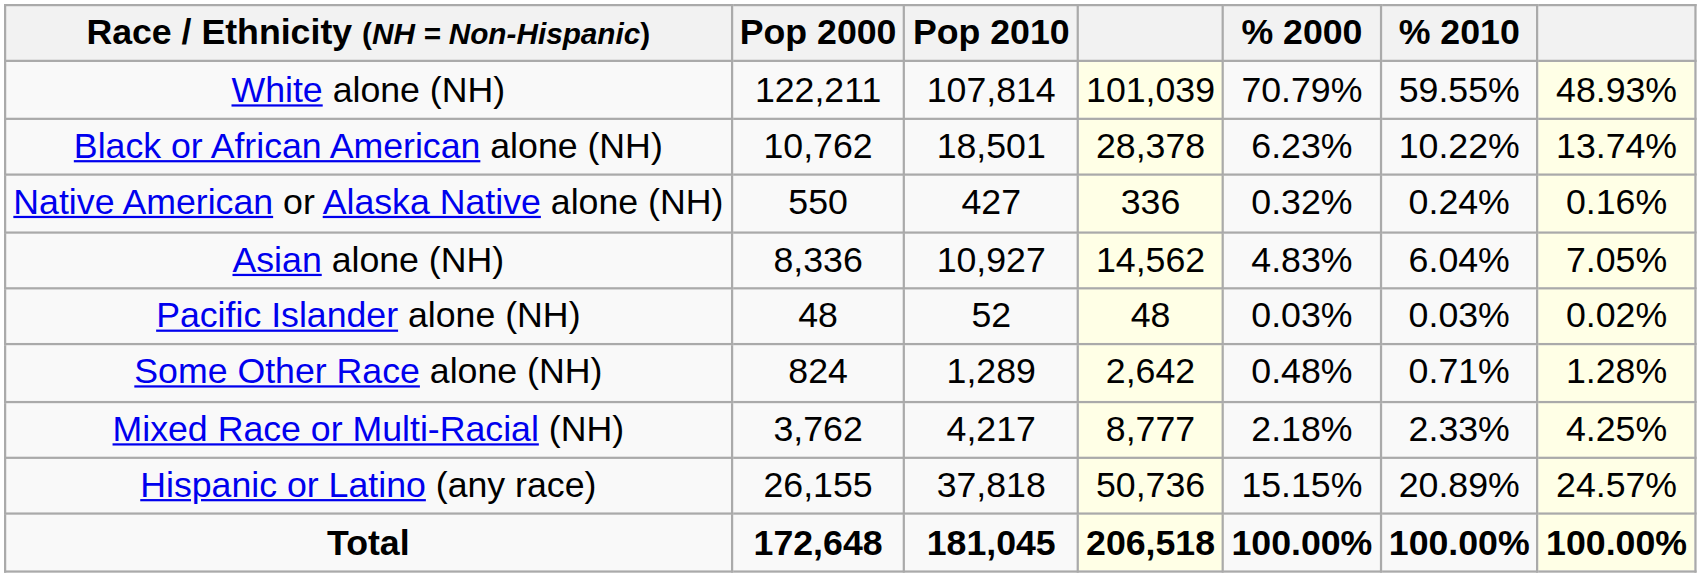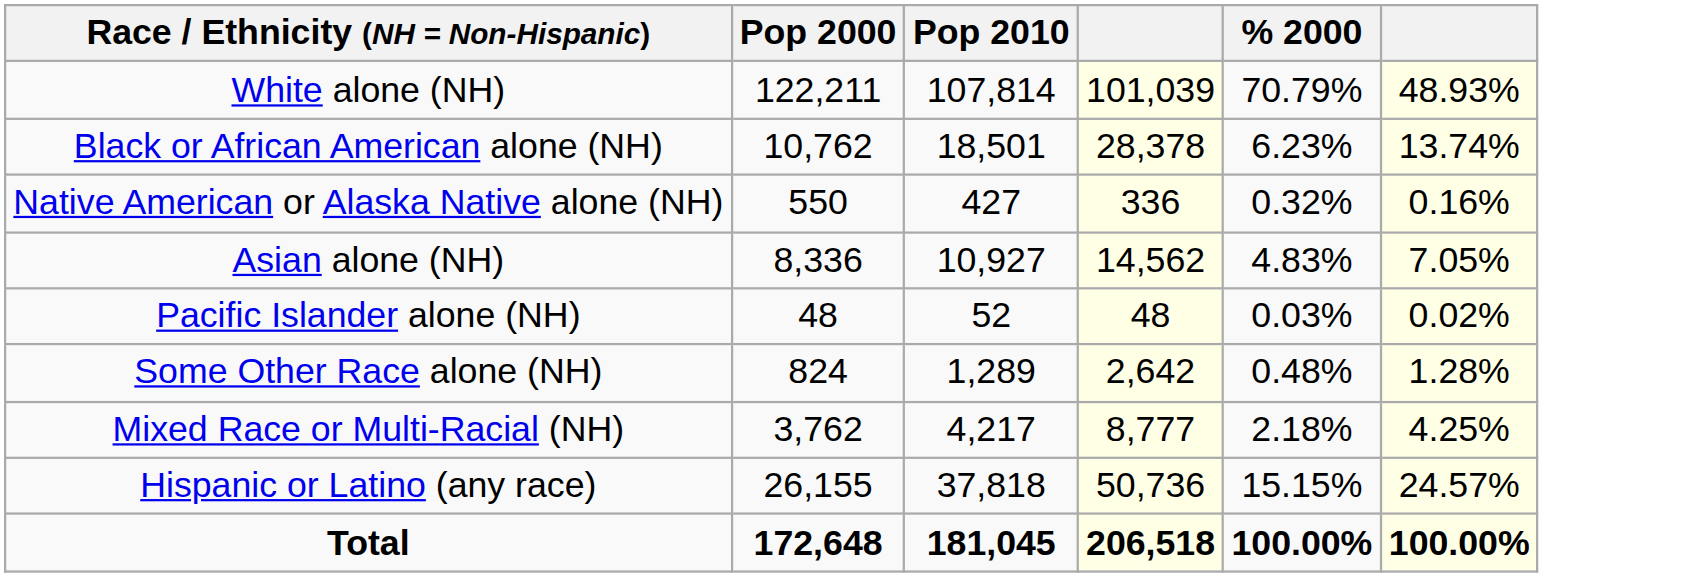- column: (1459, 32)
